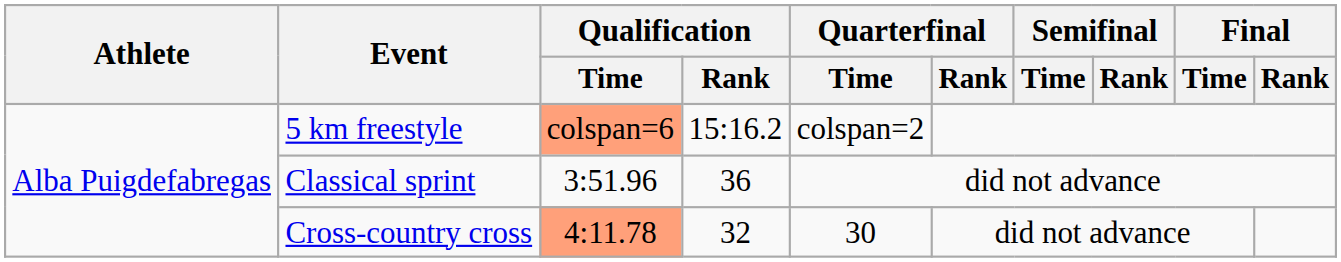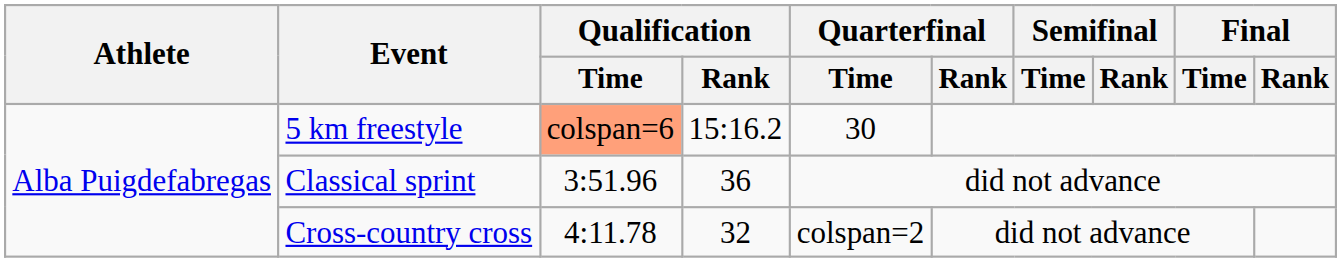(861, 129) colspan=2 -> (861, 129) 30
(610, 231) lightsalmon background -> (610, 231) no background
(861, 231) 30 -> (861, 231) colspan=2
